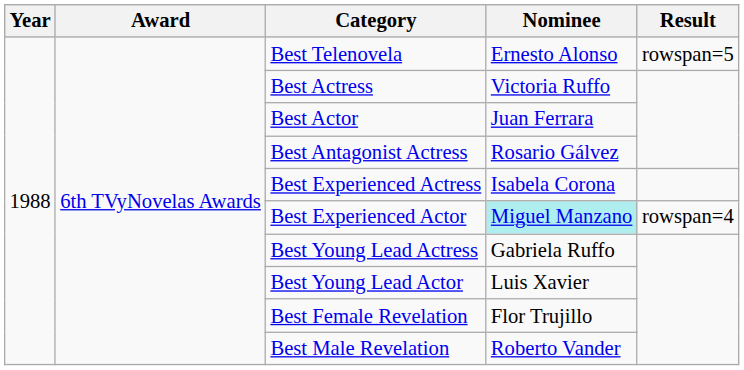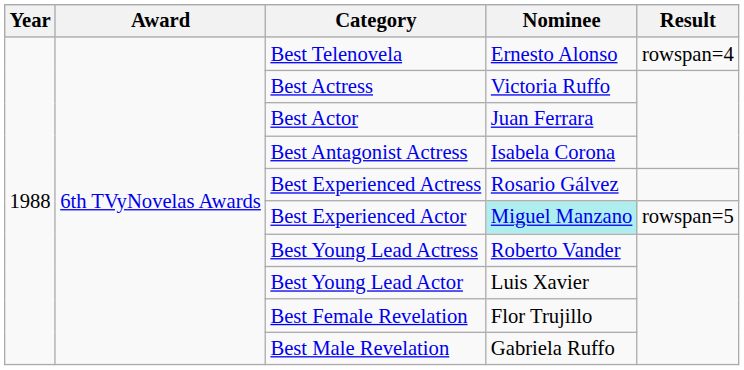(688, 53) rowspan=5 -> (688, 53) rowspan=4
(555, 151) Rosario Gálvez -> (553, 151) Isabela Corona
(553, 184) Isabela Corona -> (555, 184) Rosario Gálvez
(688, 217) rowspan=4 -> (688, 217) rowspan=5
(553, 250) Gabriela Ruffo -> (556, 250) Roberto Vander
(556, 348) Roberto Vander -> (553, 348) Gabriela Ruffo
